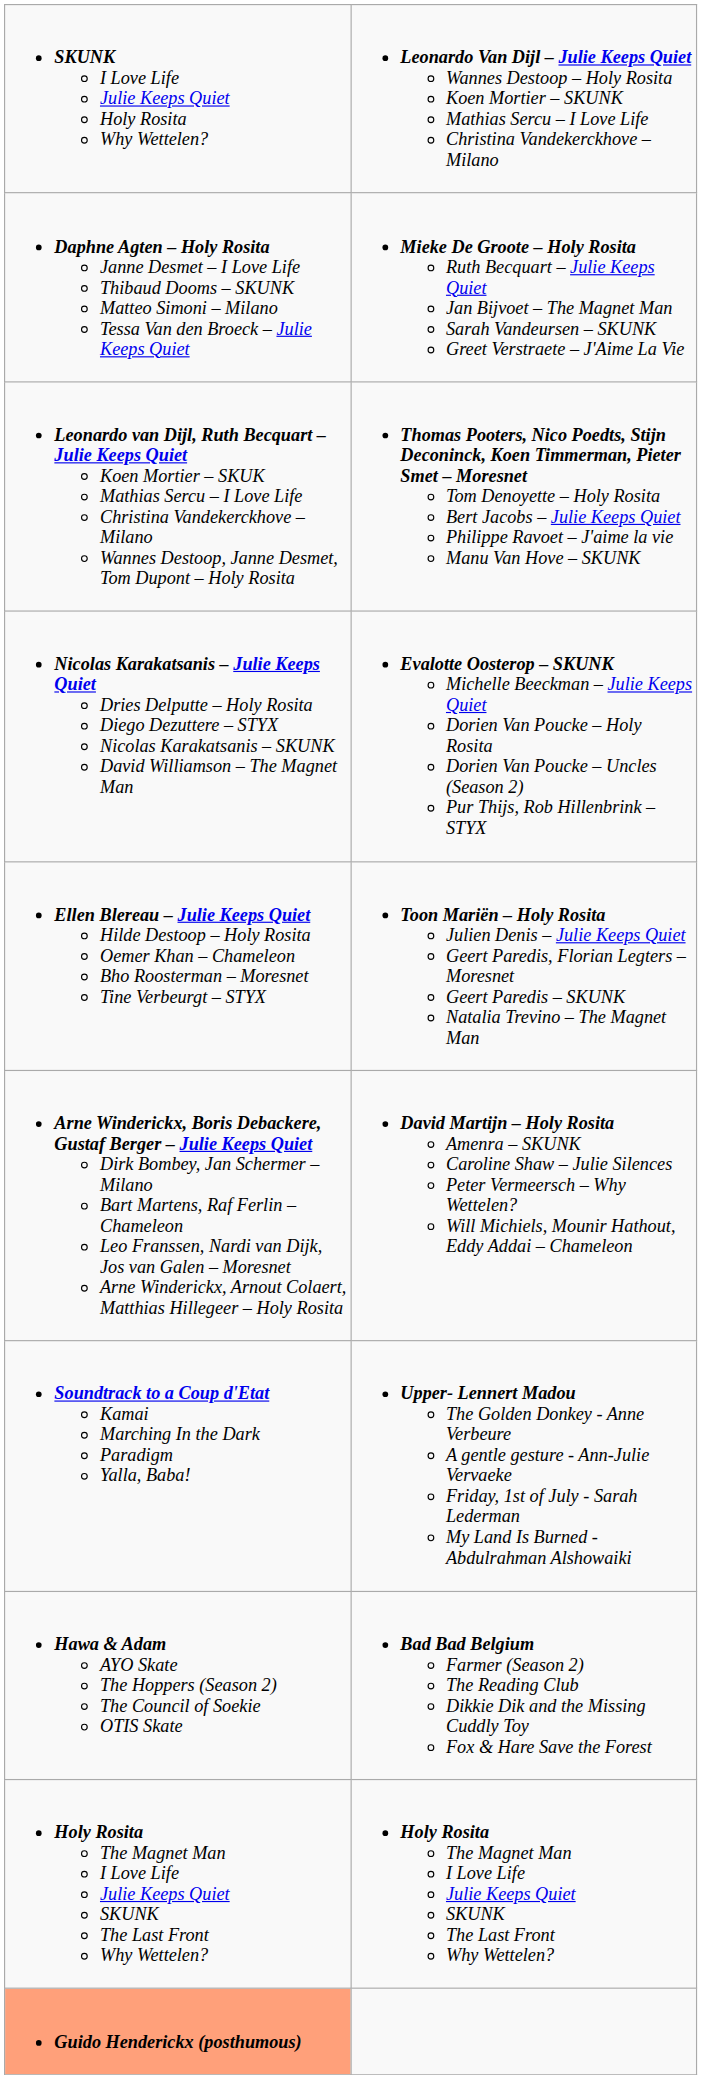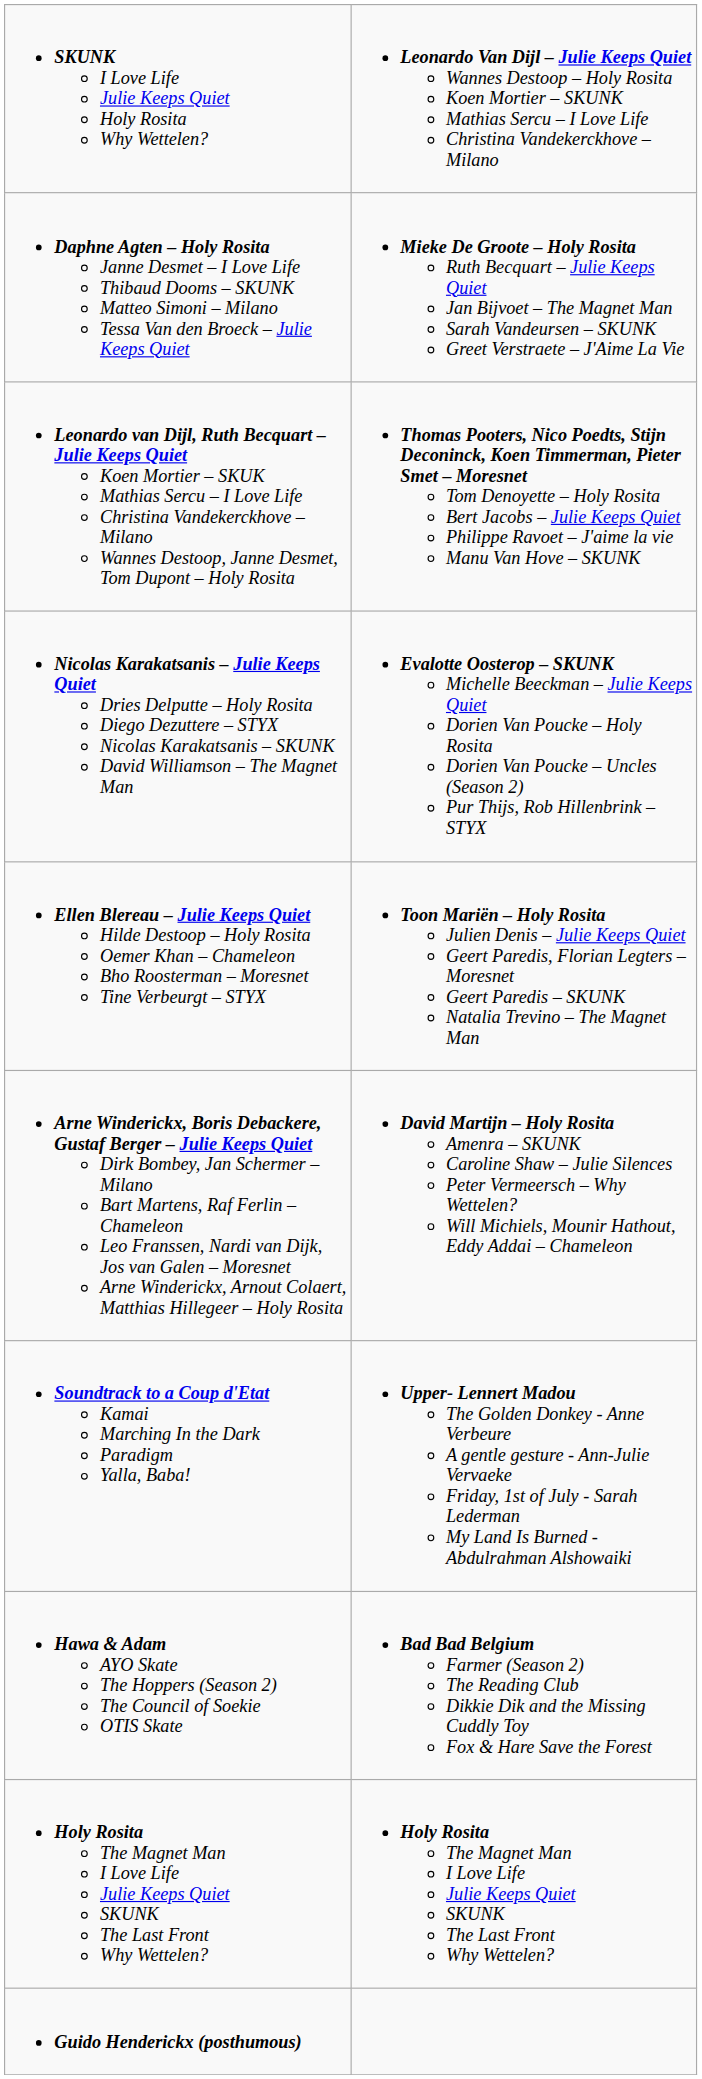(178, 2042) lightsalmon background -> (178, 2042) no background
